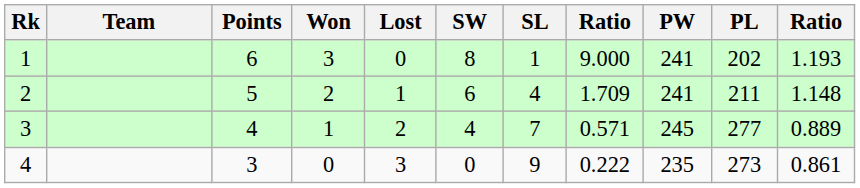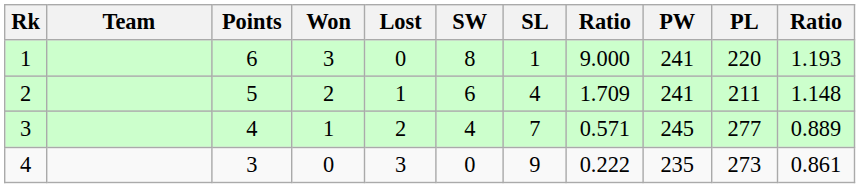(744, 57) 202 -> (744, 57) 220
